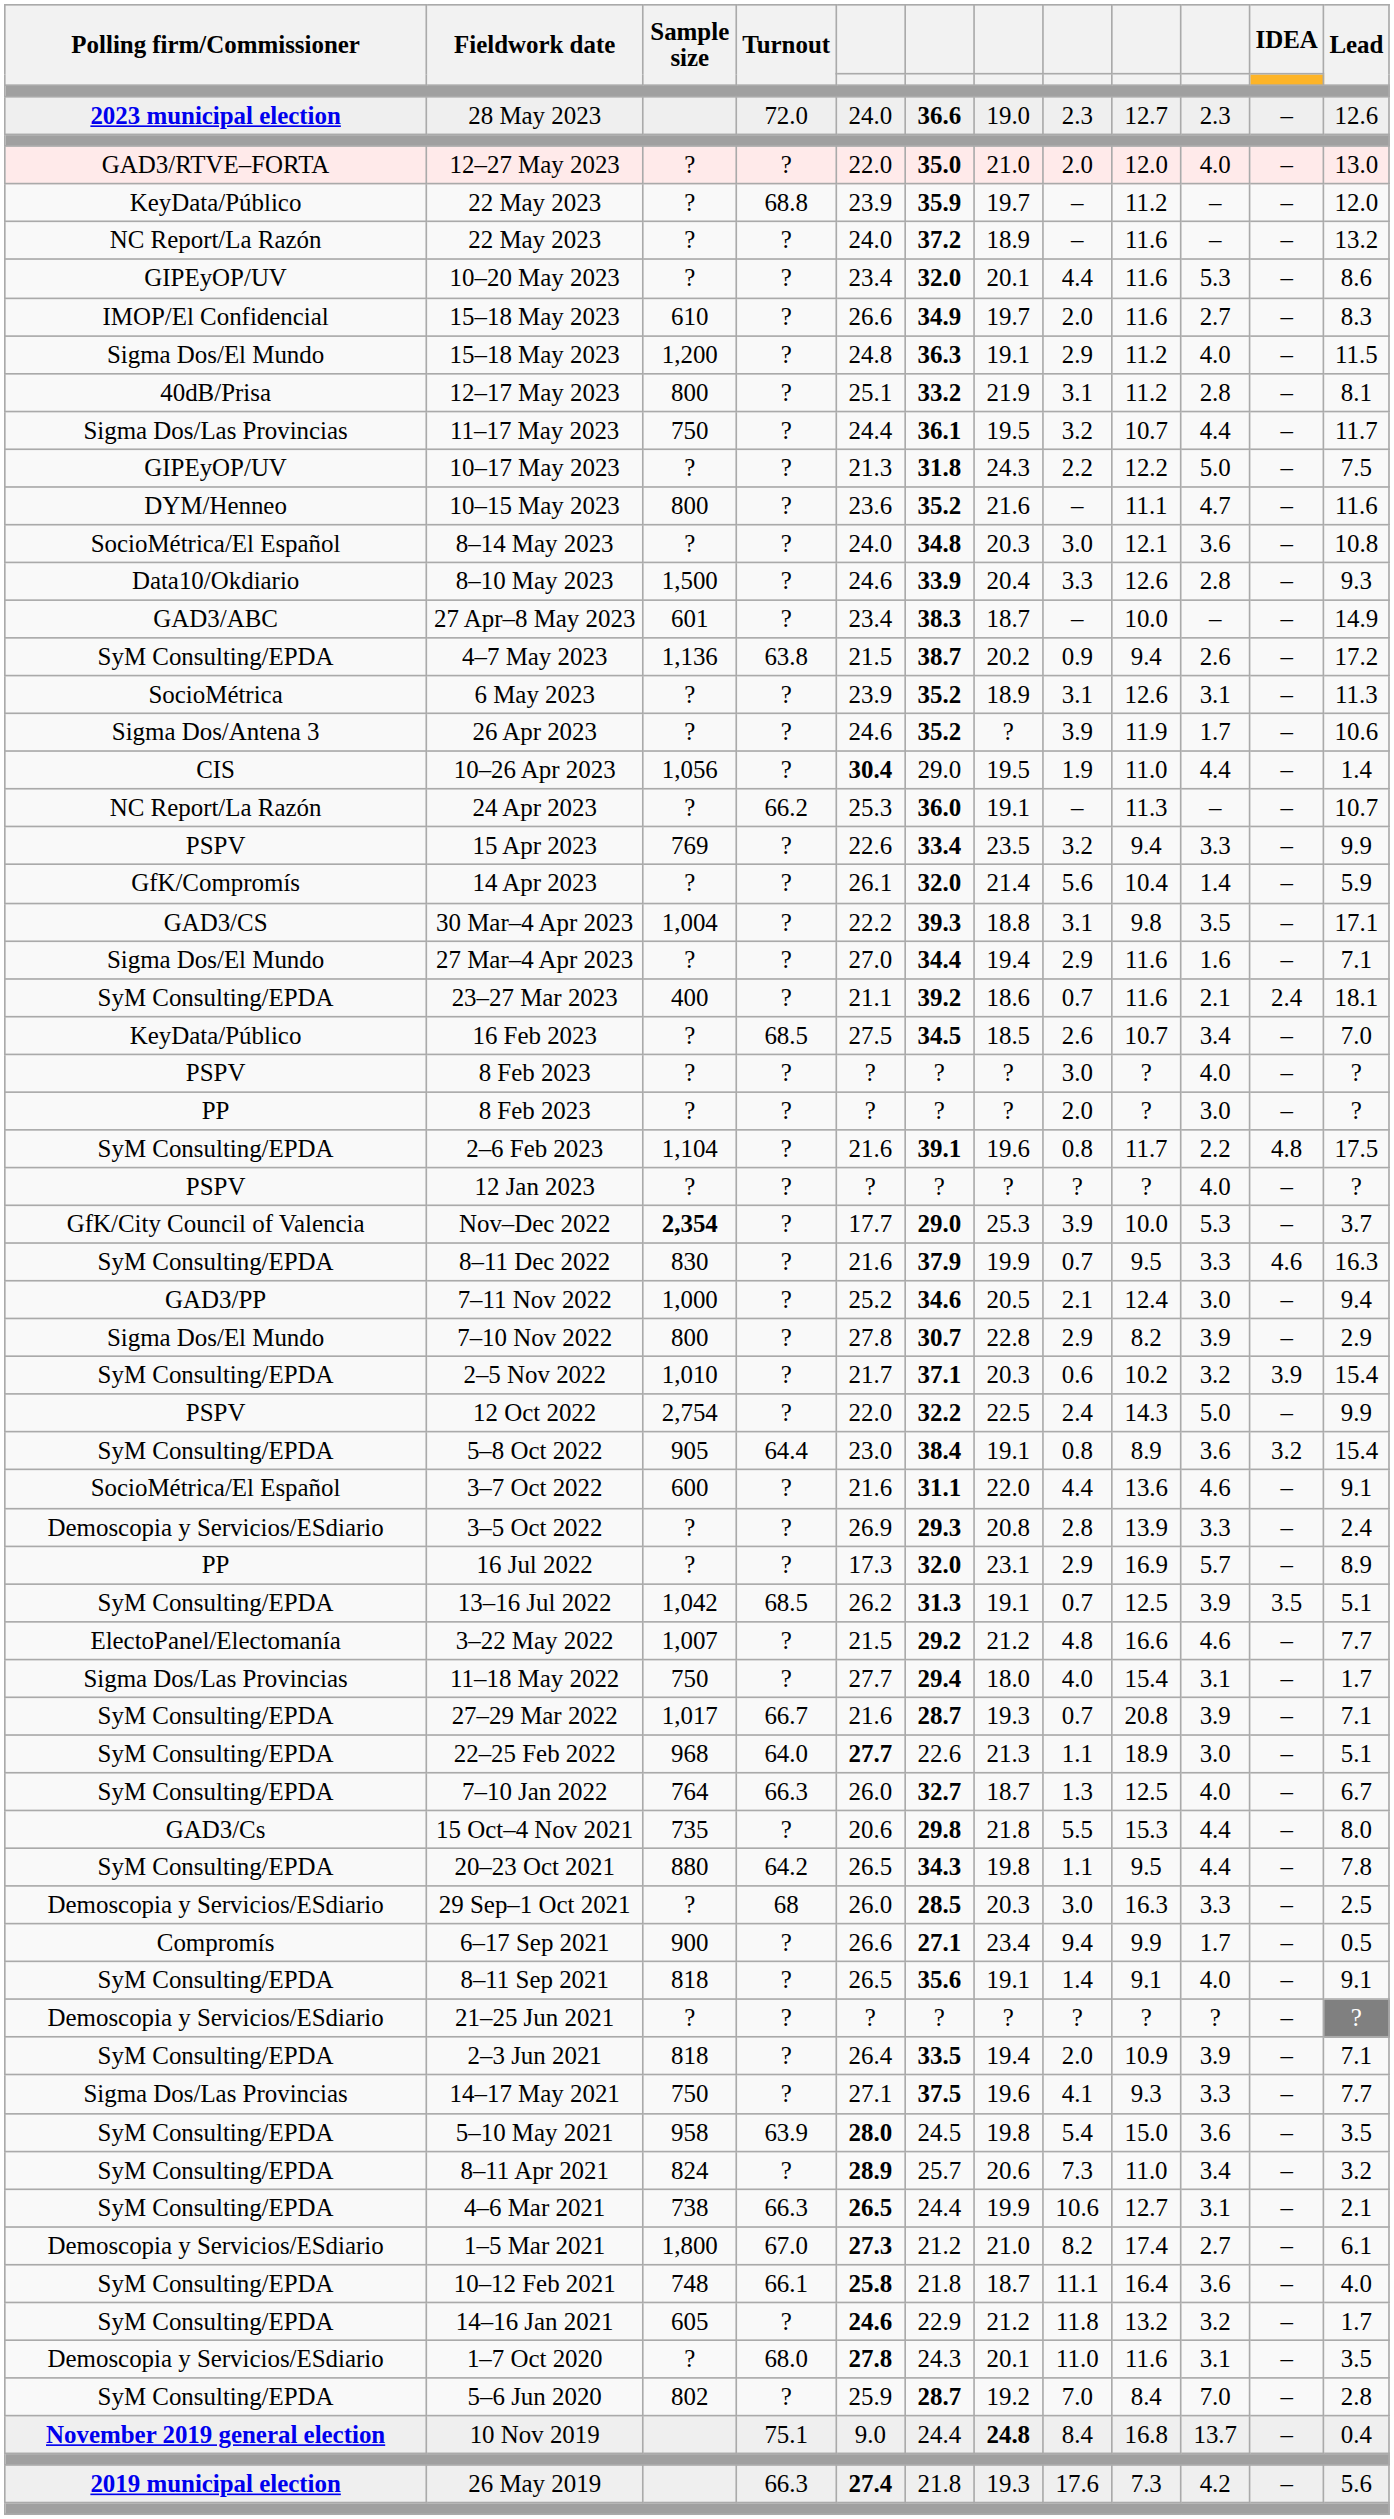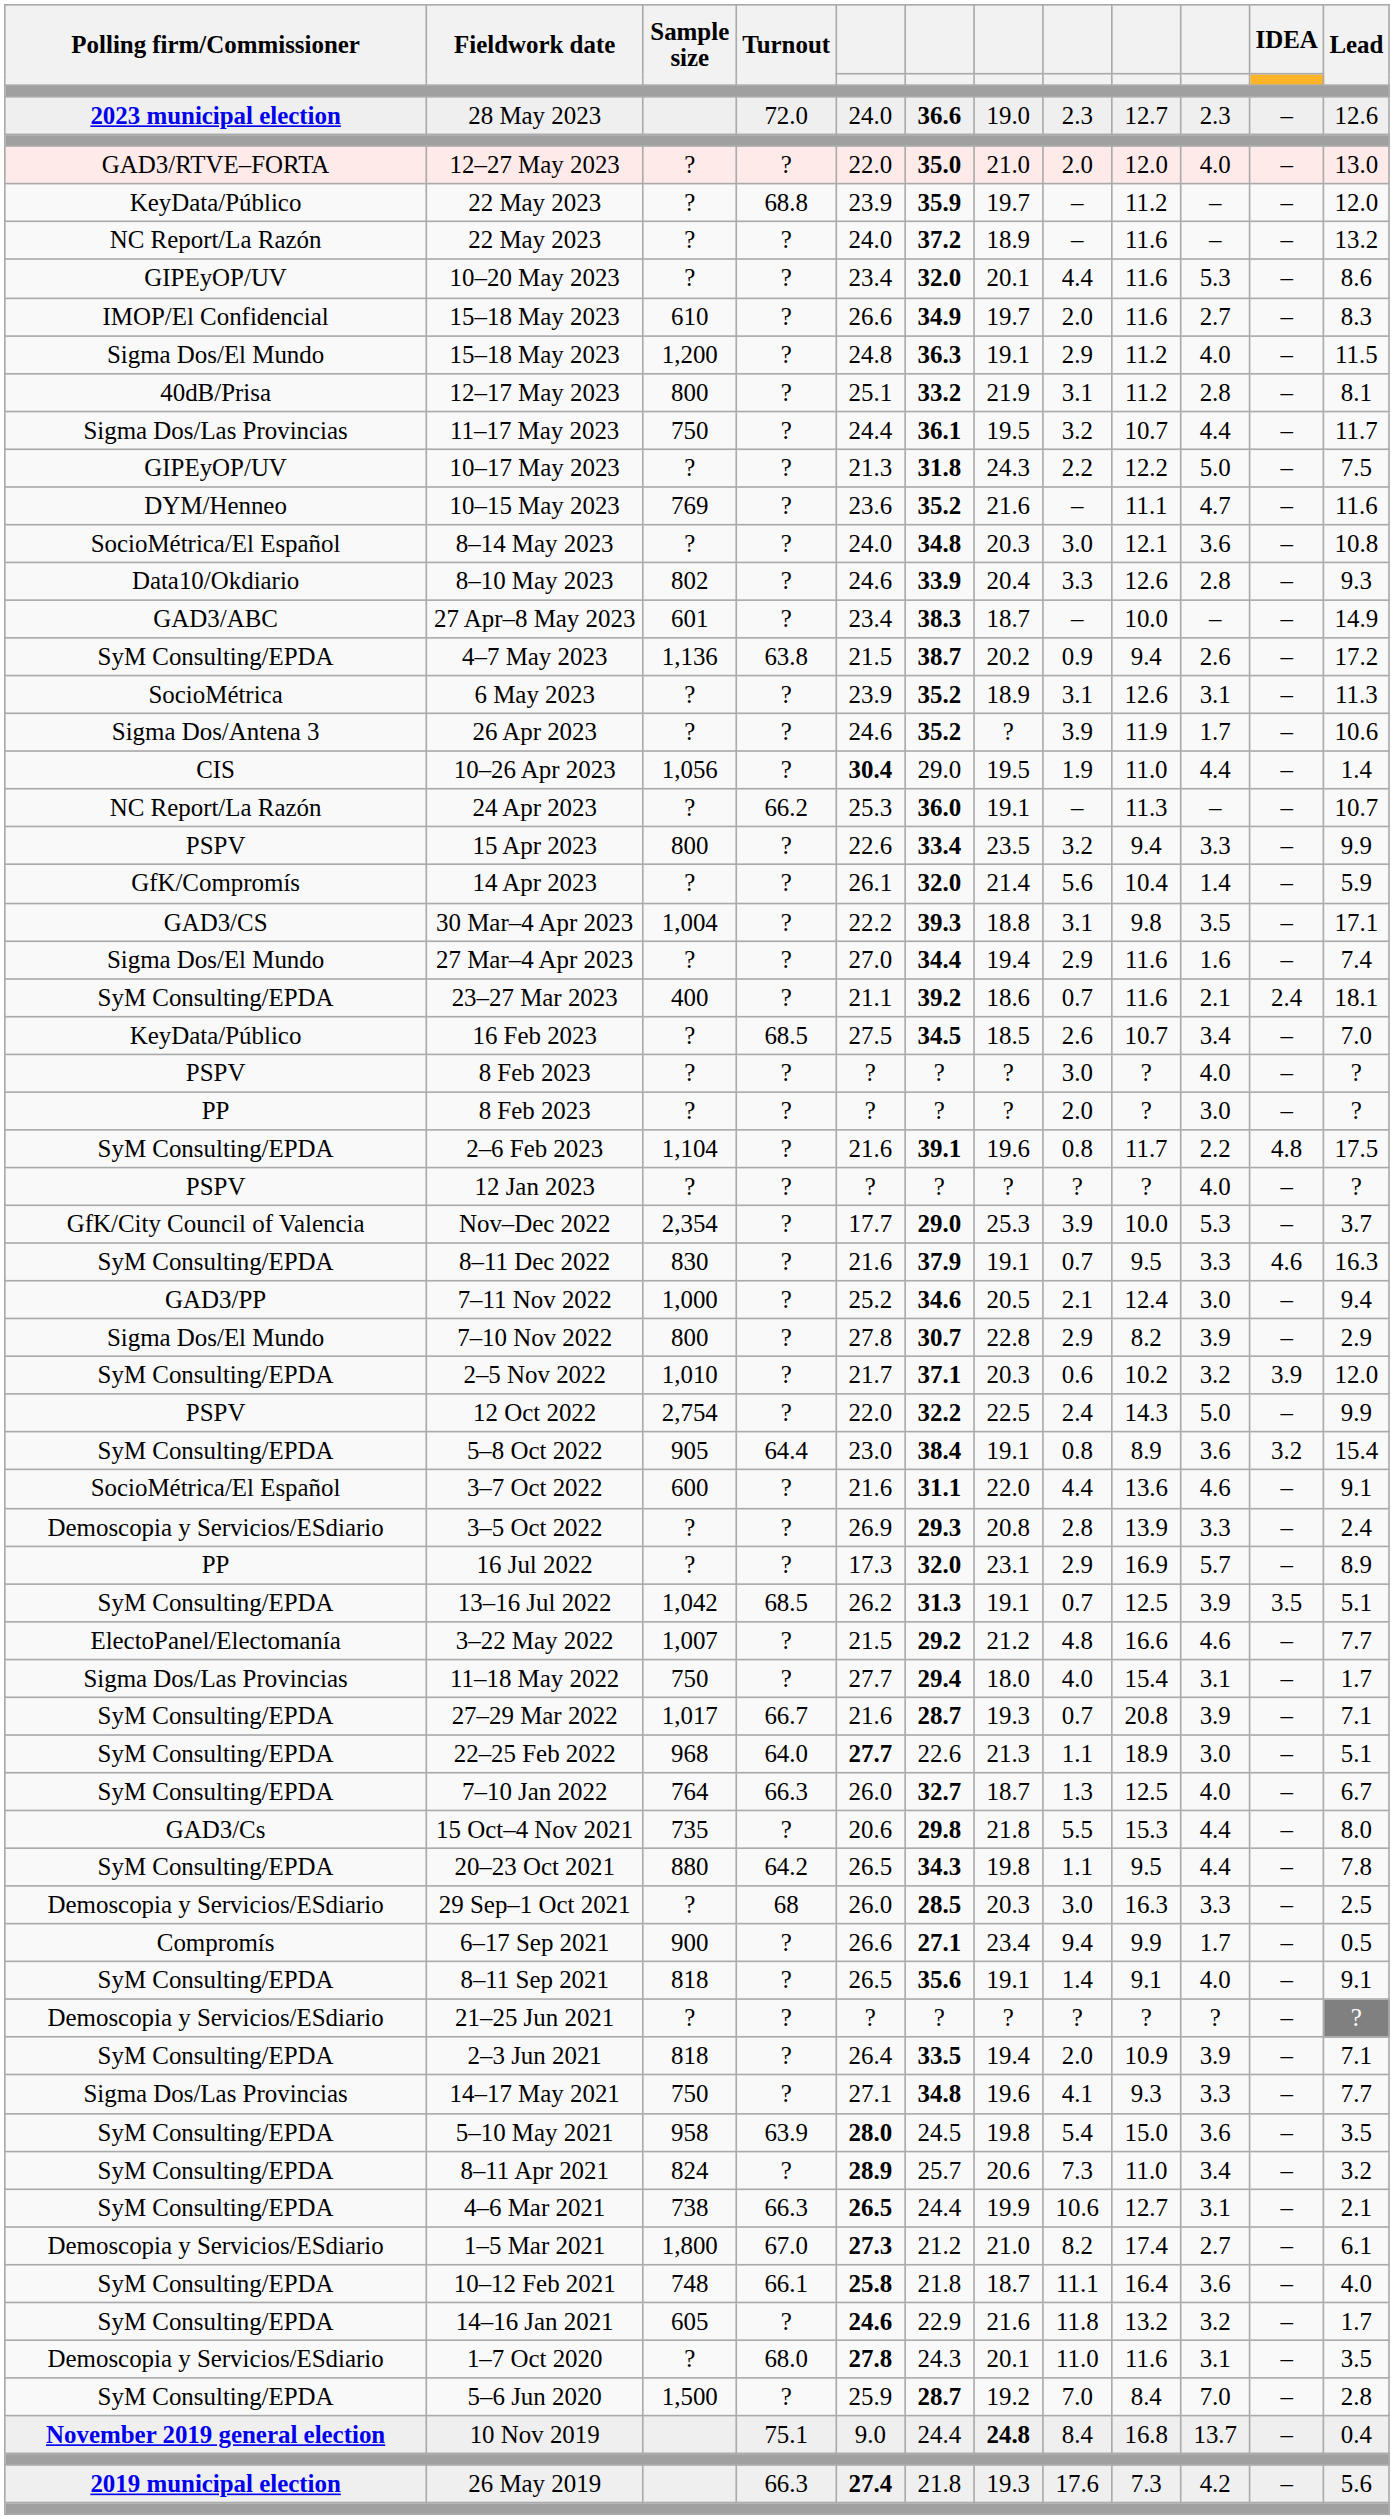(690, 505) 800 -> (690, 505) 769
(690, 581) 1,500 -> (690, 581) 802
(690, 845) 769 -> (690, 845) 800
(1356, 959) 7.1 -> (1356, 959) 7.4
(690, 1224) bold -> (690, 1224) normal
(1008, 1261) 19.9 -> (1008, 1261) 19.1
(1356, 1375) 15.4 -> (1356, 1375) 12.0
(939, 2093) 37.5 -> (939, 2093) 34.8
(1008, 2320) 21.2 -> (1008, 2320) 21.6
(690, 2396) 802 -> (690, 2396) 1,500
